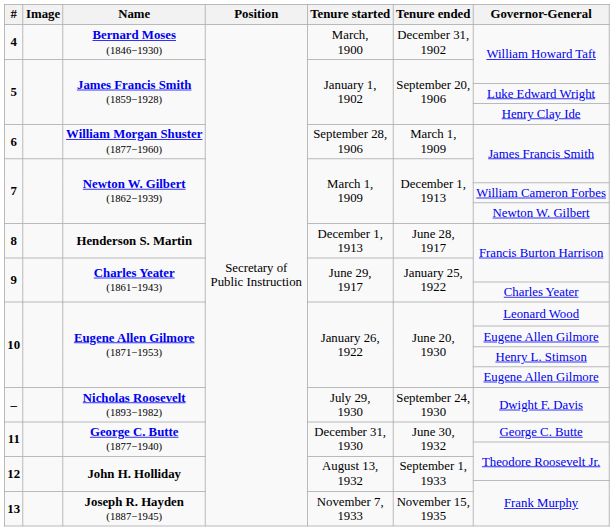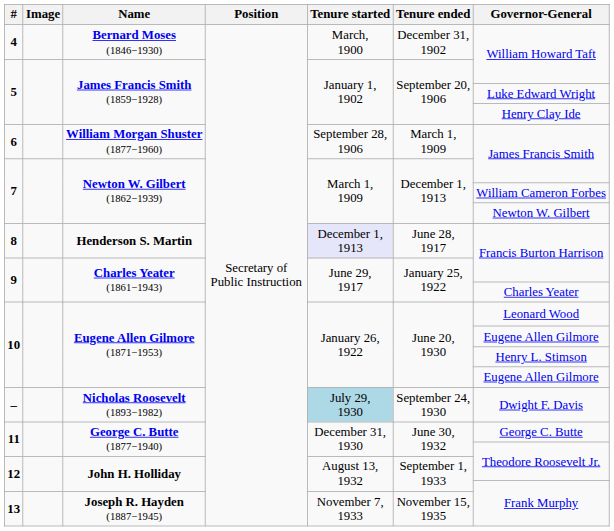(350, 240) no background -> (350, 240) lavender background
(350, 404) no background -> (350, 404) lightblue background
